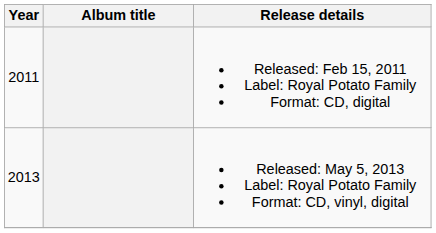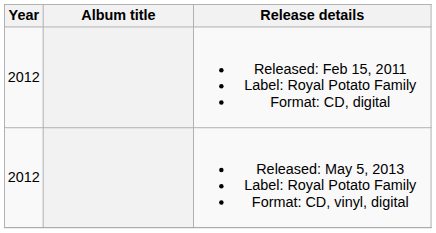(24, 77) 2011 -> (24, 77) 2012
(24, 177) 2013 -> (24, 177) 2012
